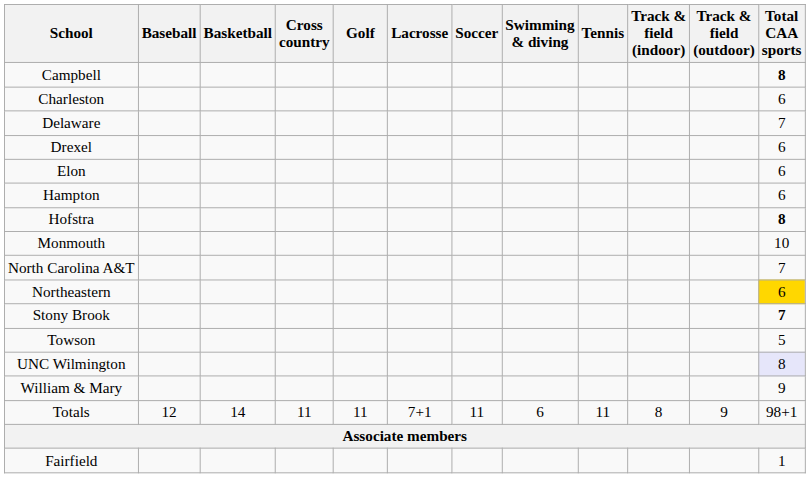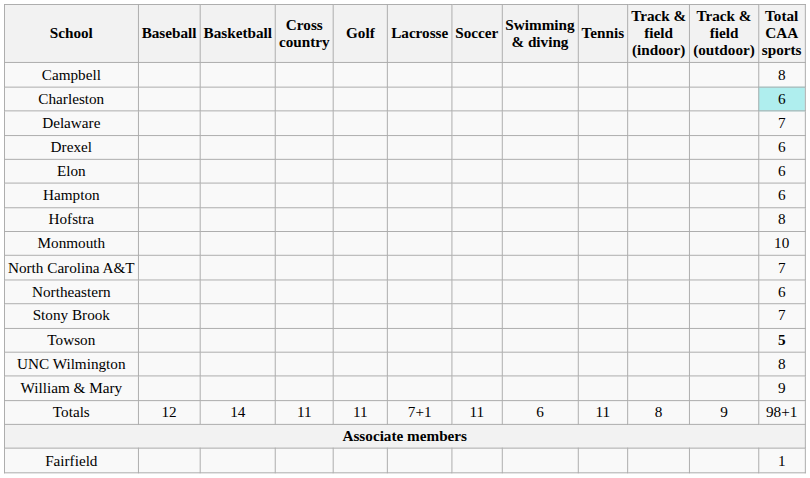(782, 74) bold -> (782, 74) normal
(782, 98) no background -> (782, 98) paleturquoise background
(782, 219) bold -> (782, 219) normal
(782, 291) gold background -> (782, 291) no background
(782, 315) bold -> (782, 315) normal
(782, 340) normal -> (782, 340) bold
(782, 364) lavender background -> (782, 364) no background
